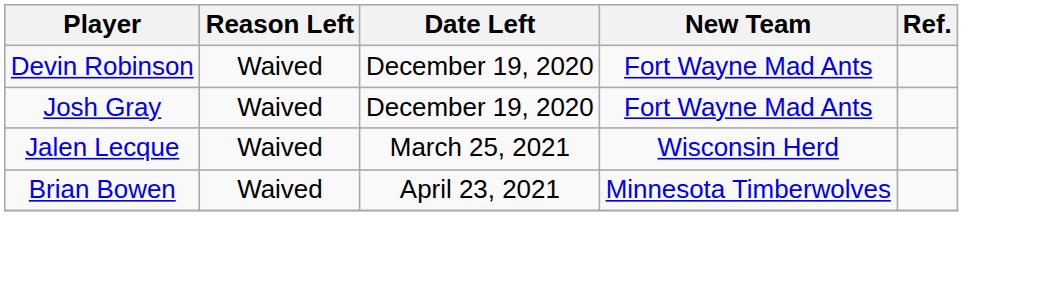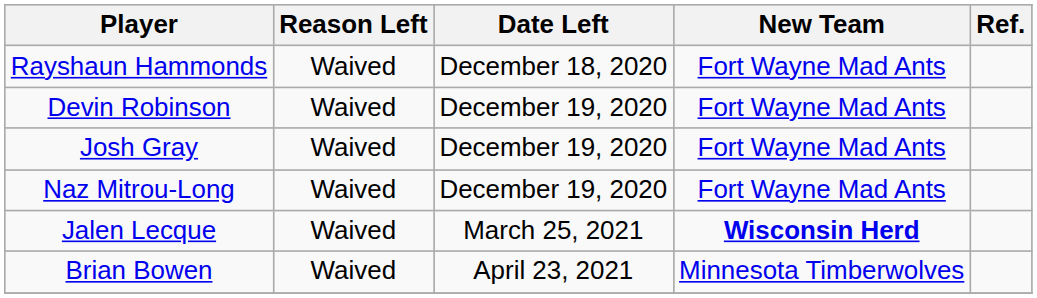+ row: (139, 66)
+ row: (139, 189)
(748, 148) normal -> (822, 230) bold
